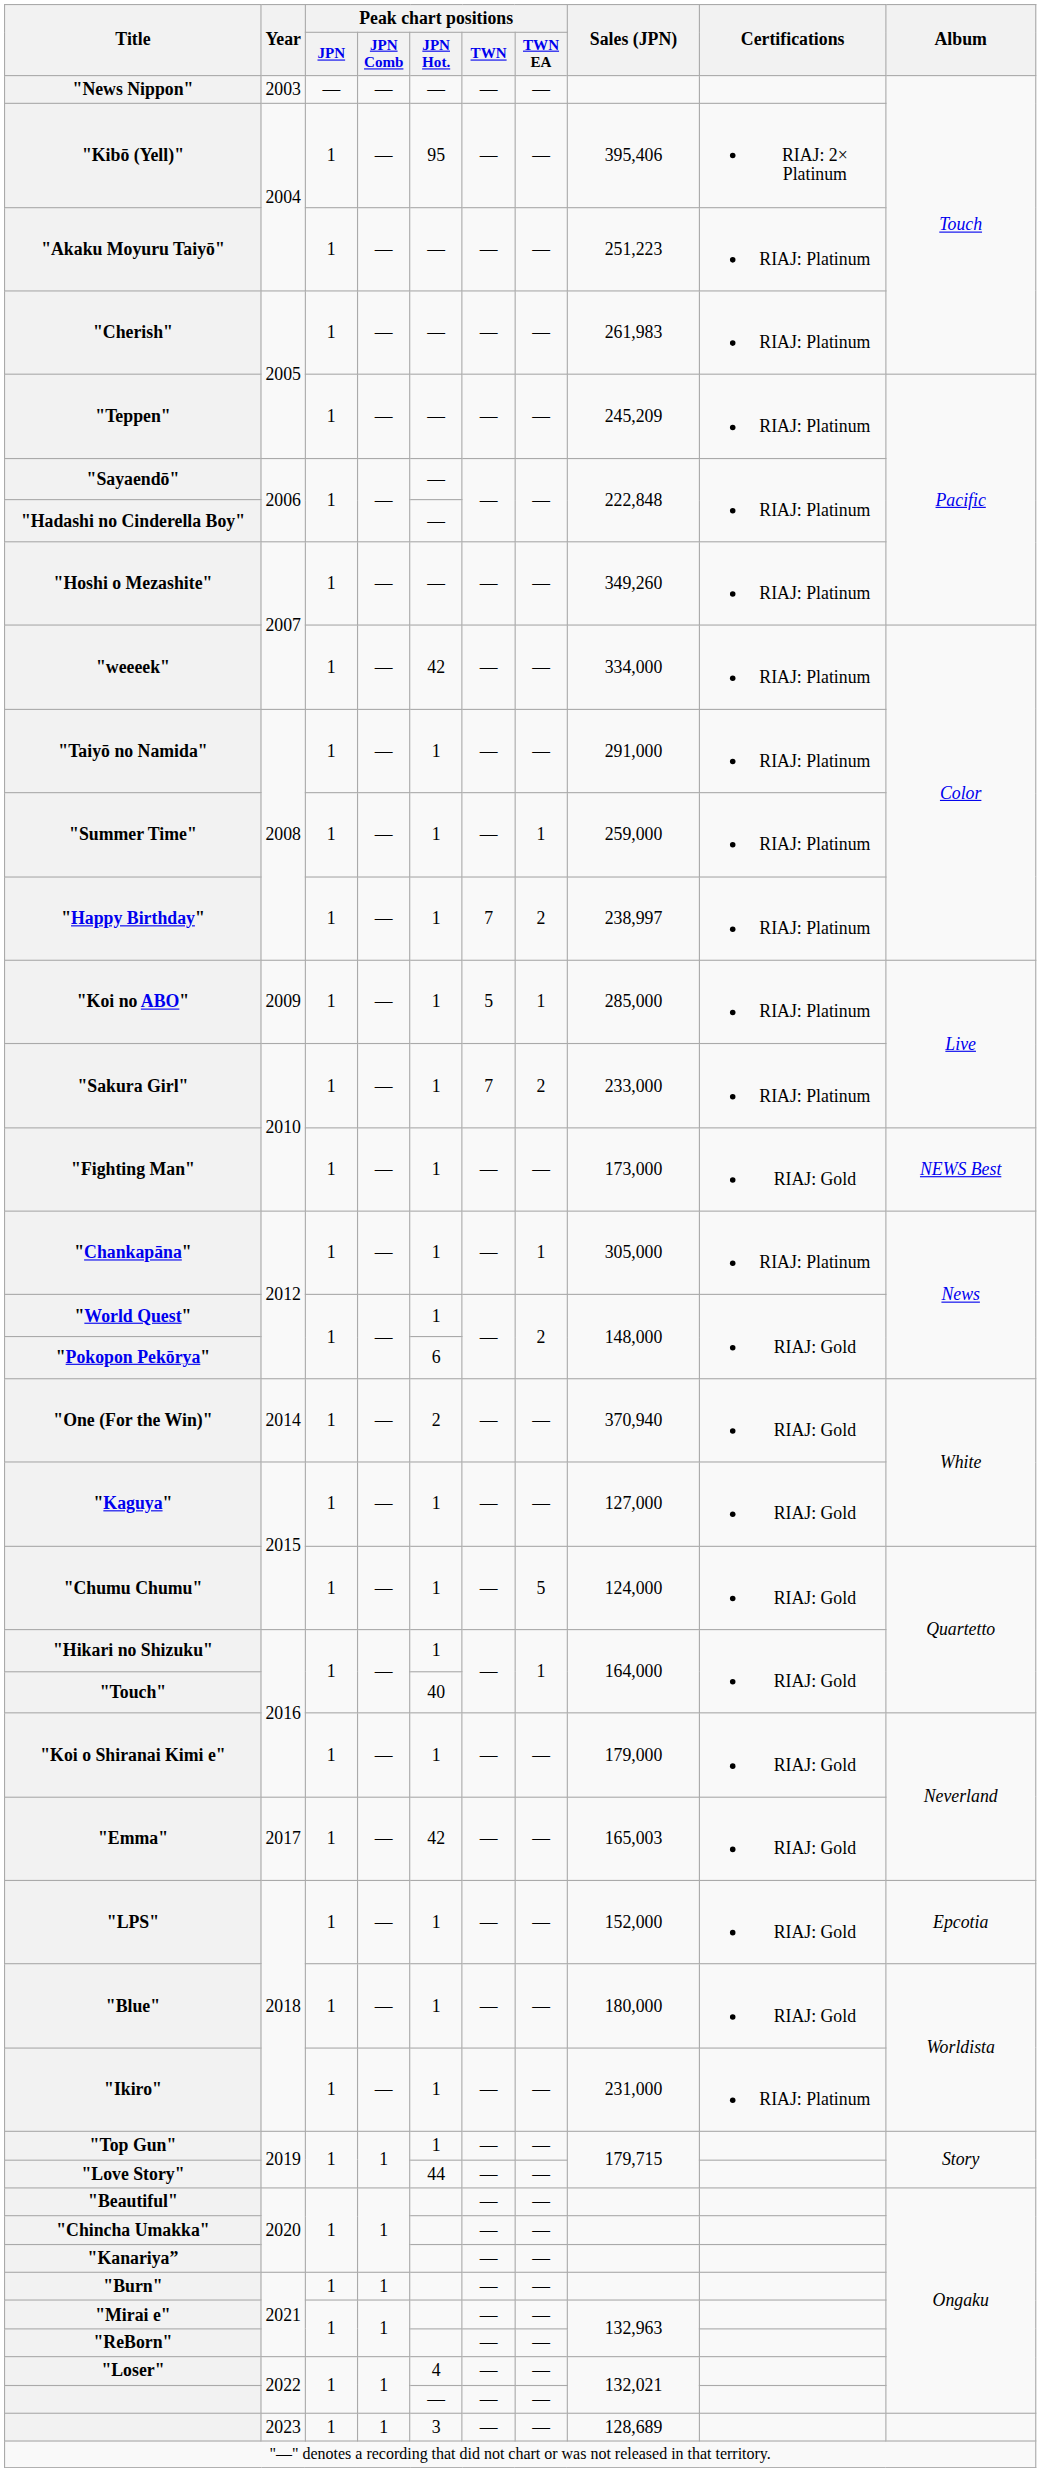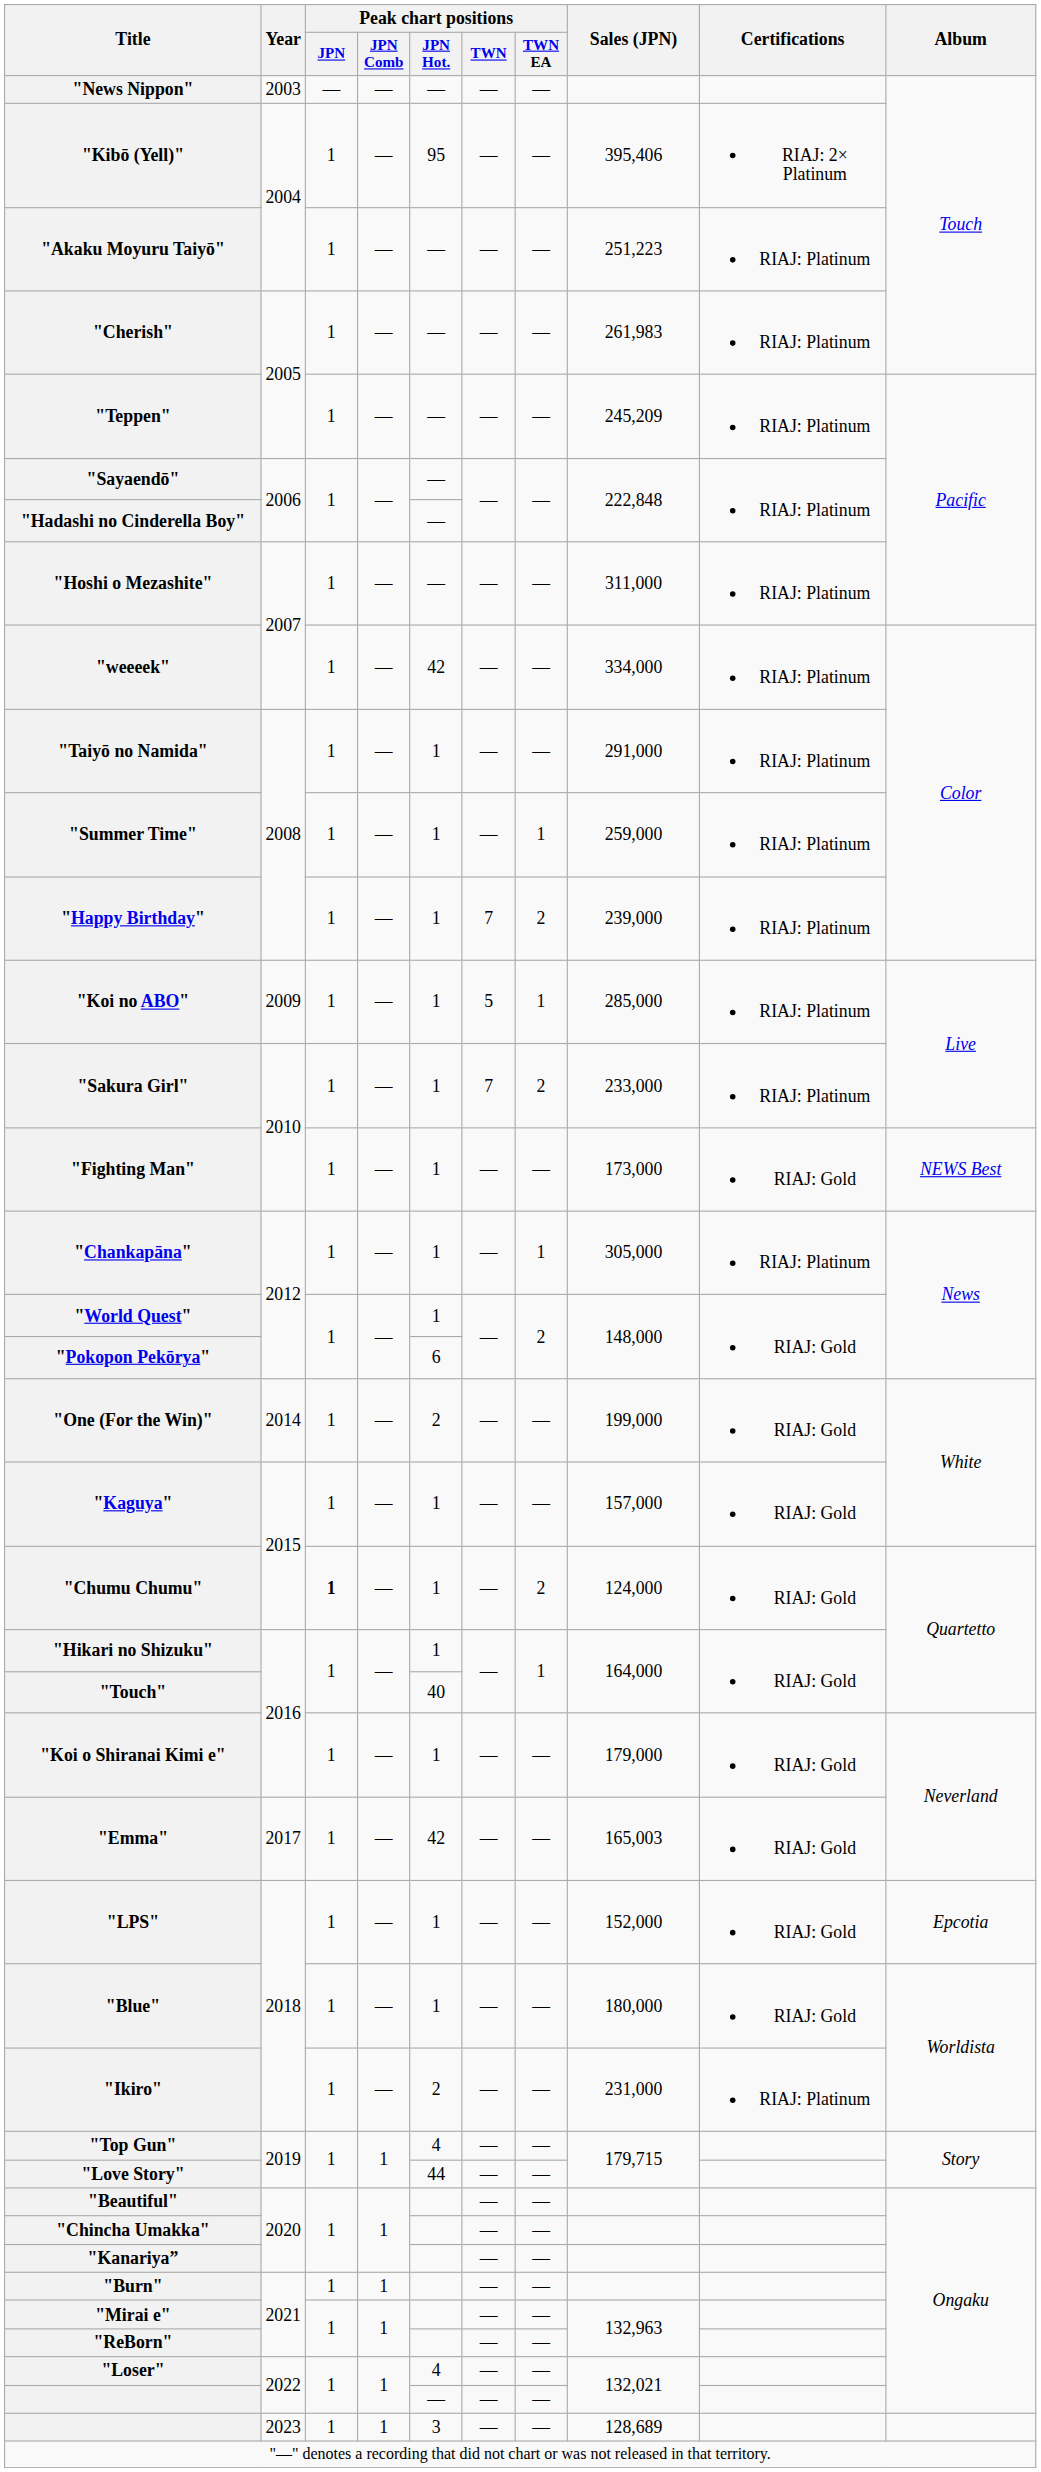(633, 583) 349,260 -> (633, 583) 311,000
(633, 918) 238,997 -> (633, 918) 239,000
(633, 1420) 370,940 -> (633, 1420) 199,000
(633, 1503) 127,000 -> (633, 1503) 157,000
(331, 1587) normal -> (331, 1587) bold
(541, 1587) 5 -> (541, 1587) 2
(436, 2089) 1 -> (436, 2089) 2
(436, 2145) 1 -> (436, 2145) 4
